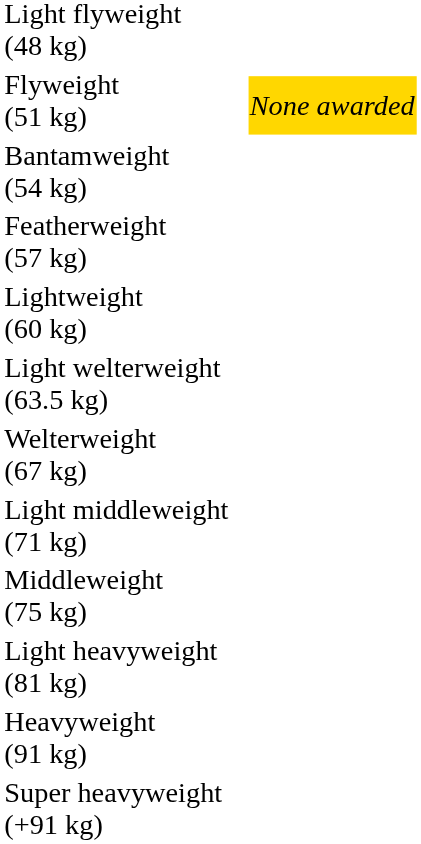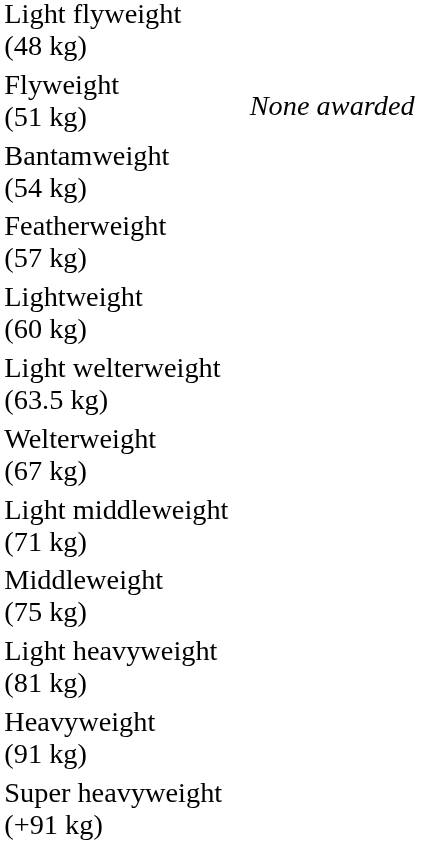(332, 105) gold background -> (332, 105) no background
